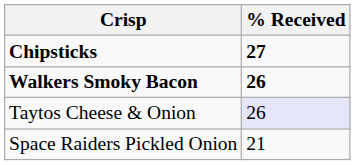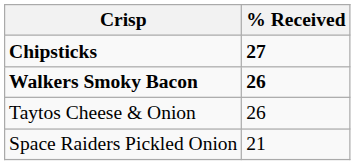(256, 112) lavender background -> (256, 112) no background
